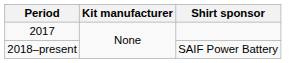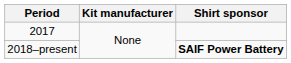(228, 49) normal -> (231, 49) bold
